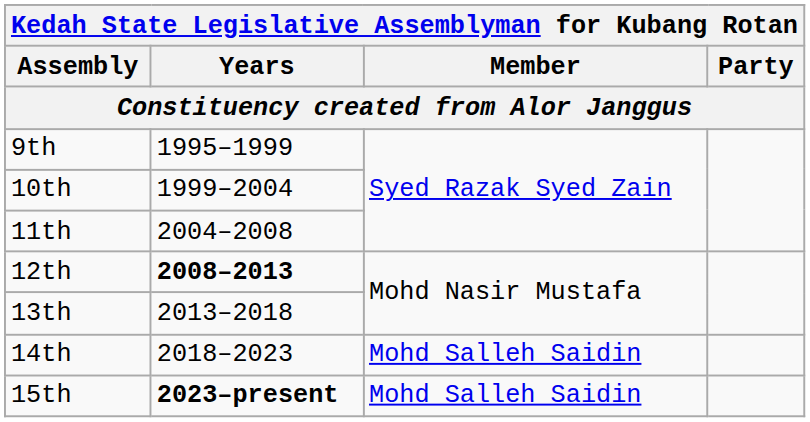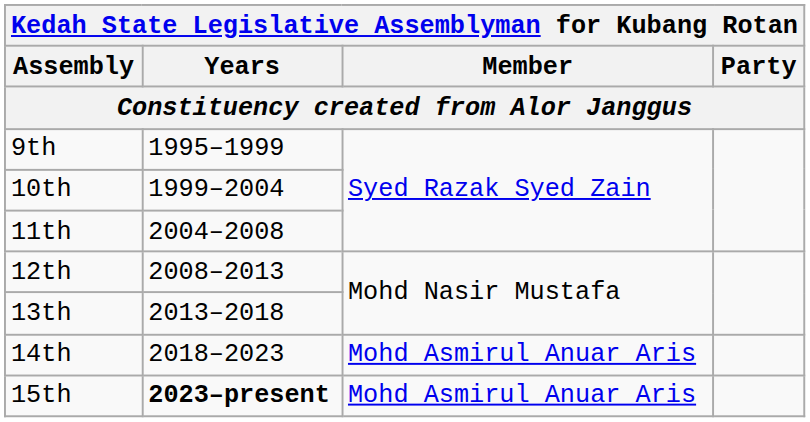(225, 272) bold -> (216, 272) normal
(505, 354) Mohd Salleh Saidin -> (522, 354) Mohd Asmirul Anuar Aris
(505, 395) Mohd Salleh Saidin -> (522, 395) Mohd Asmirul Anuar Aris
